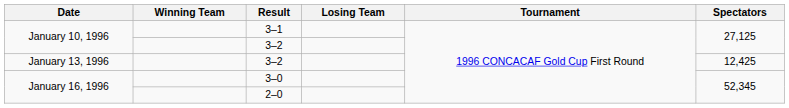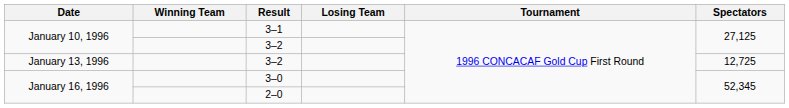(740, 62) 12,425 -> (740, 62) 12,725
